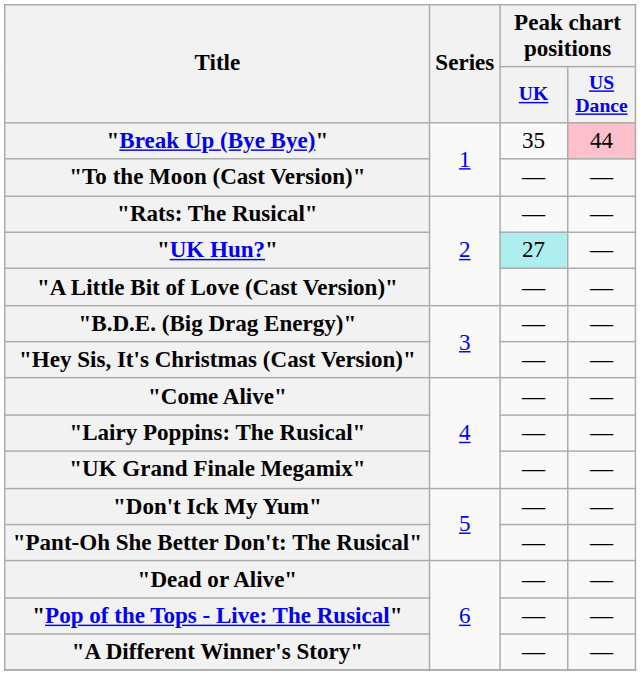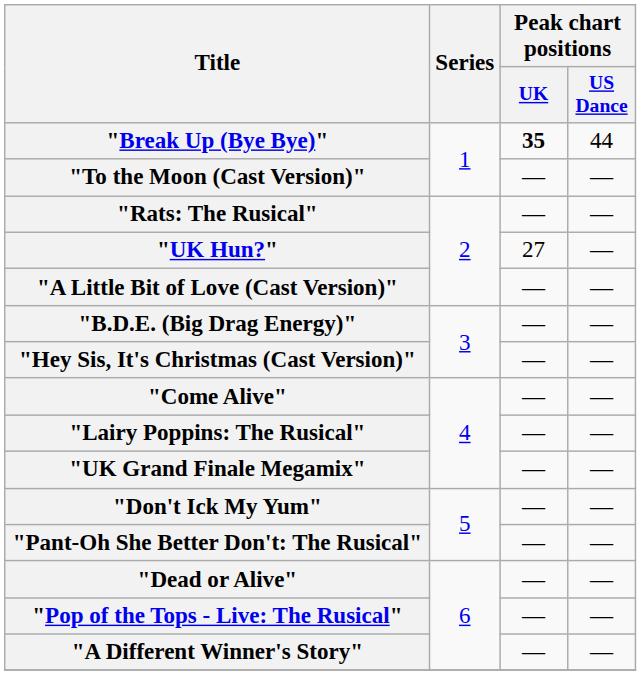(534, 140) normal -> (534, 140) bold
(602, 140) pink background -> (602, 140) no background
(534, 250) paleturquoise background -> (534, 250) no background
